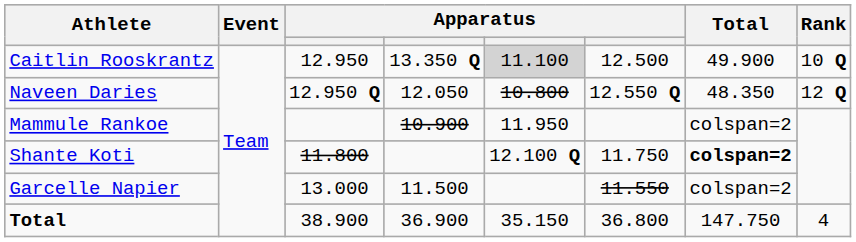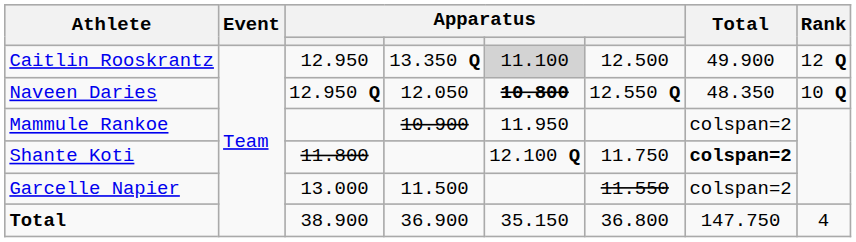(824, 61) 10 Q -> (824, 61) 12 Q
(535, 93) normal -> (535, 93) bold
(824, 93) 12 Q -> (824, 93) 10 Q
